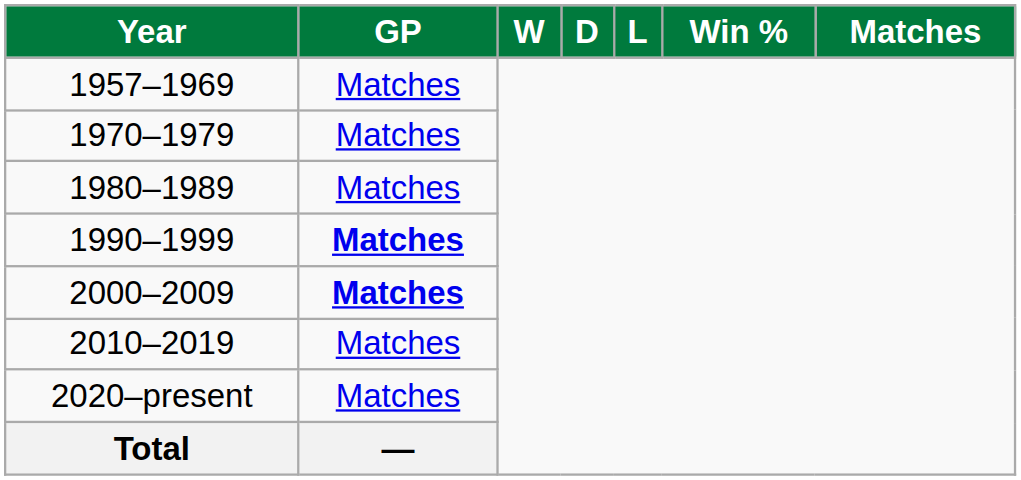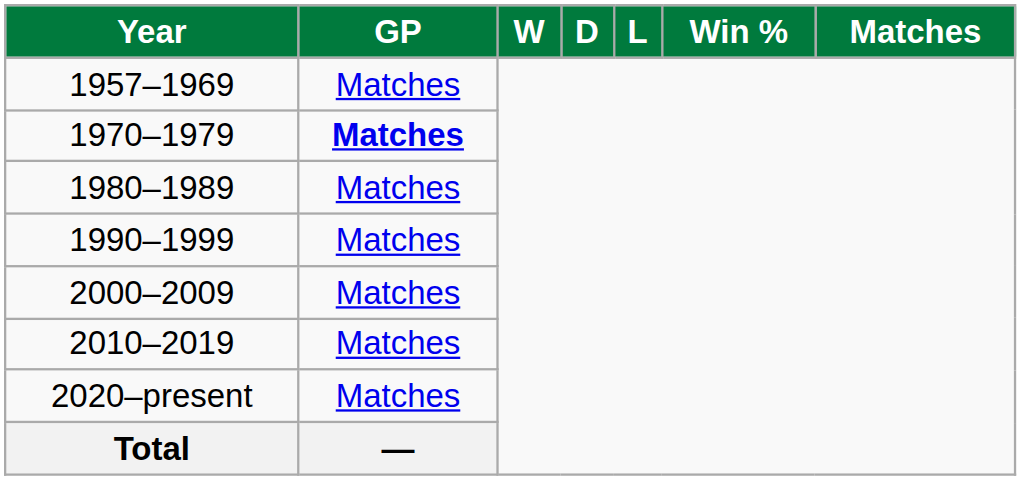(398, 136) normal -> (398, 136) bold
(398, 240) bold -> (398, 240) normal
(398, 292) bold -> (398, 292) normal
